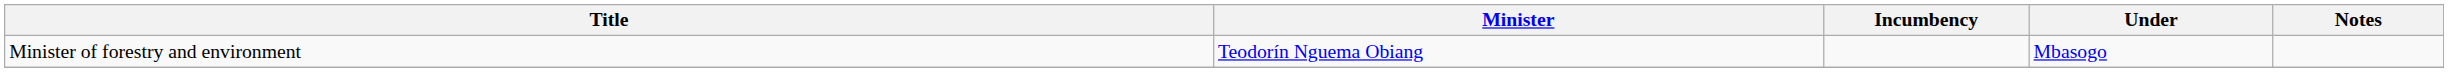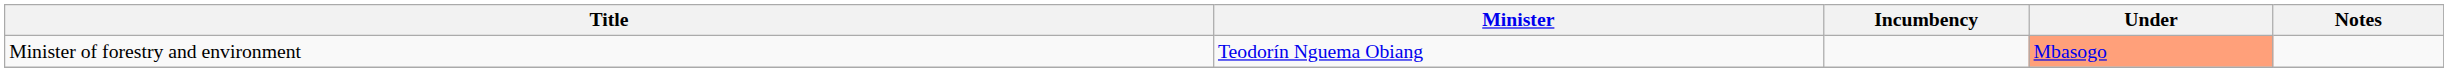(2070, 51) no background -> (2070, 51) lightsalmon background
